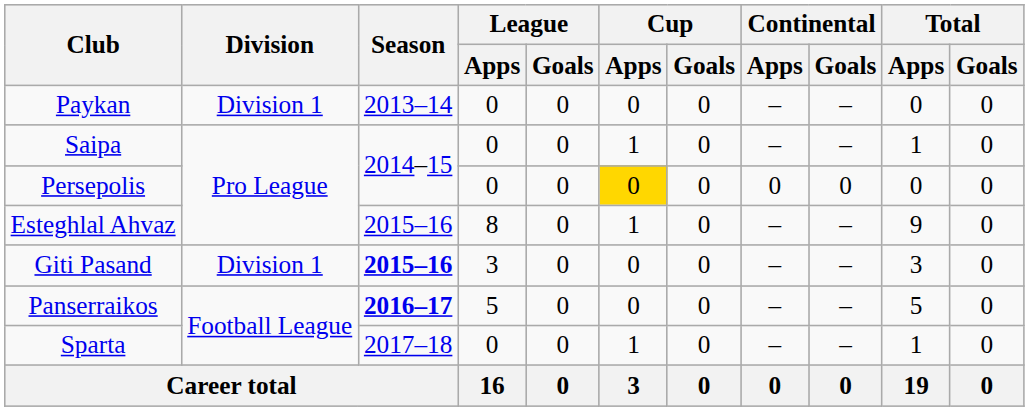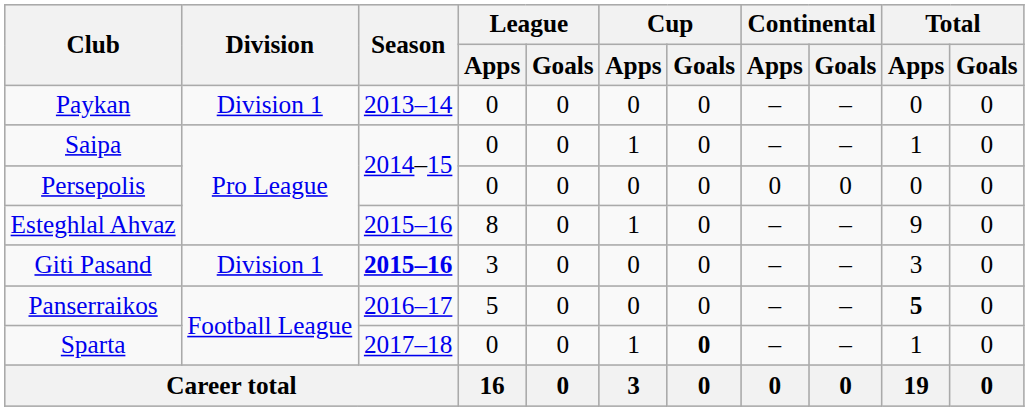(633, 184) gold background -> (633, 184) no background
(408, 305) bold -> (408, 305) normal
(916, 305) normal -> (916, 305) bold
(704, 345) normal -> (704, 345) bold
